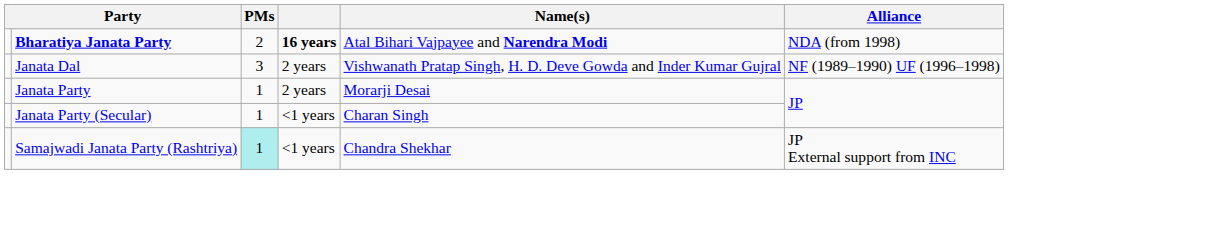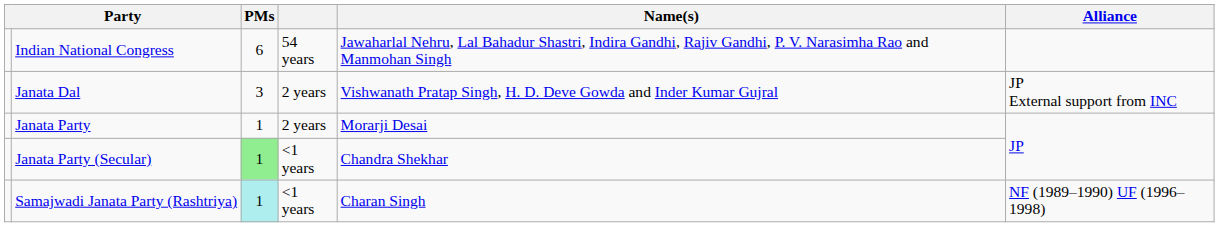+ row: (95, 50)
- row: (93, 41)
(894, 66) NF (1989–1990) UF (1996–1998) -> (1093, 92) JP External support from INC
(259, 115) no background -> (259, 158) lightgreen background
(386, 115) Charan Singh -> (394, 158) Chandra Shekhar
(397, 148) Chandra Shekhar -> (383, 200) Charan Singh
(872, 148) JP External support from INC -> (1097, 200) NF (1989–1990) UF (1996–1998)
